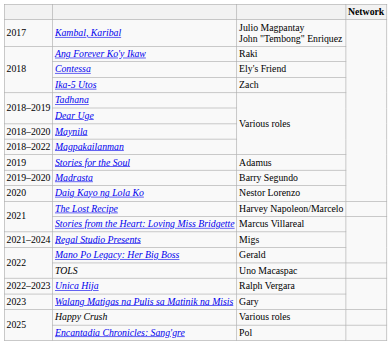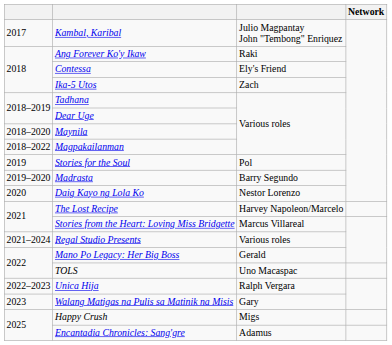(255, 162) Adamus -> (246, 162) Pol
(249, 239) Migs -> (265, 239) Various roles
(265, 317) Various roles -> (249, 317) Migs
(246, 332) Pol -> (255, 332) Adamus
